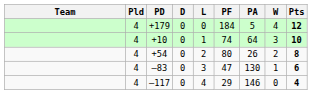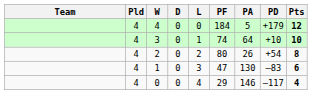columns swapped: (276, 11) <-> (159, 11)
